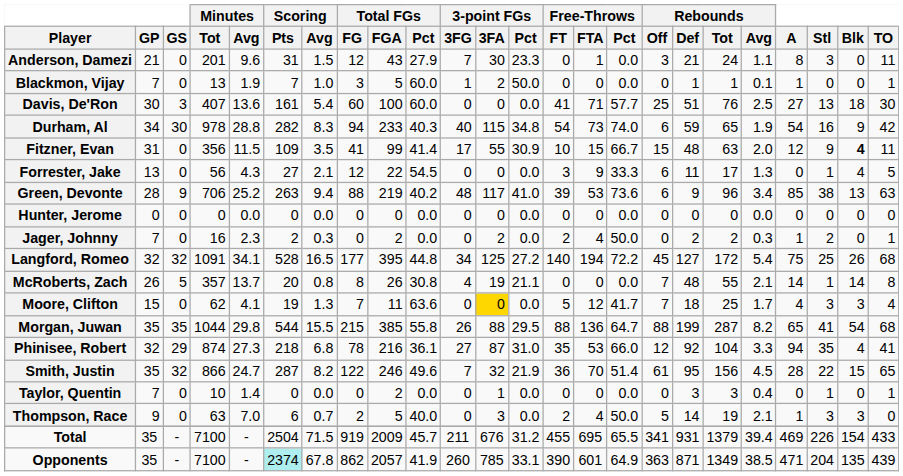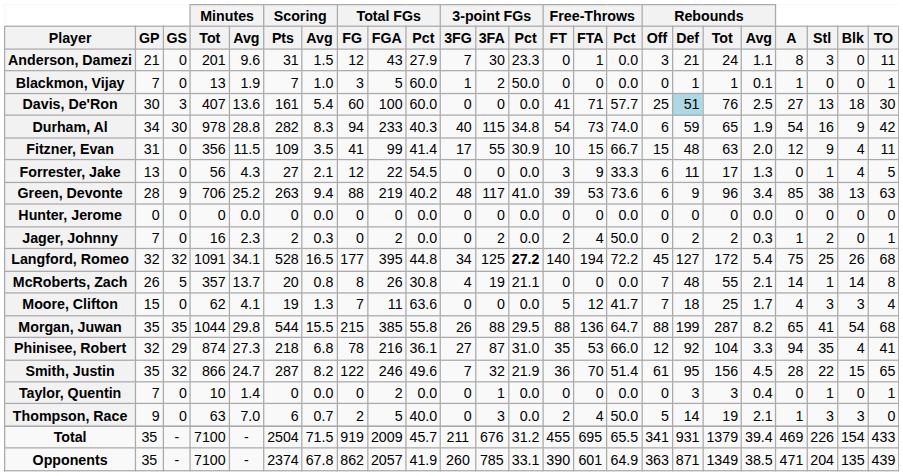(692, 105) no background -> (692, 105) lightblue background
(861, 149) bold -> (861, 149) normal
(526, 260) normal -> (526, 260) bold
(501, 304) gold background -> (501, 304) no background
(283, 460) paleturquoise background -> (283, 460) no background
